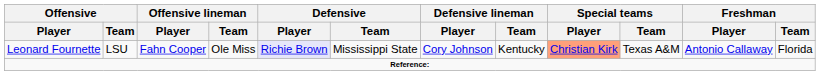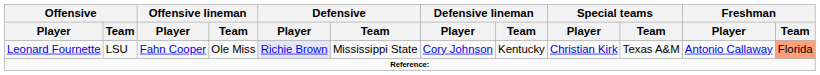(584, 49) lightsalmon background -> (584, 49) no background
(795, 49) no background -> (795, 49) lightsalmon background
